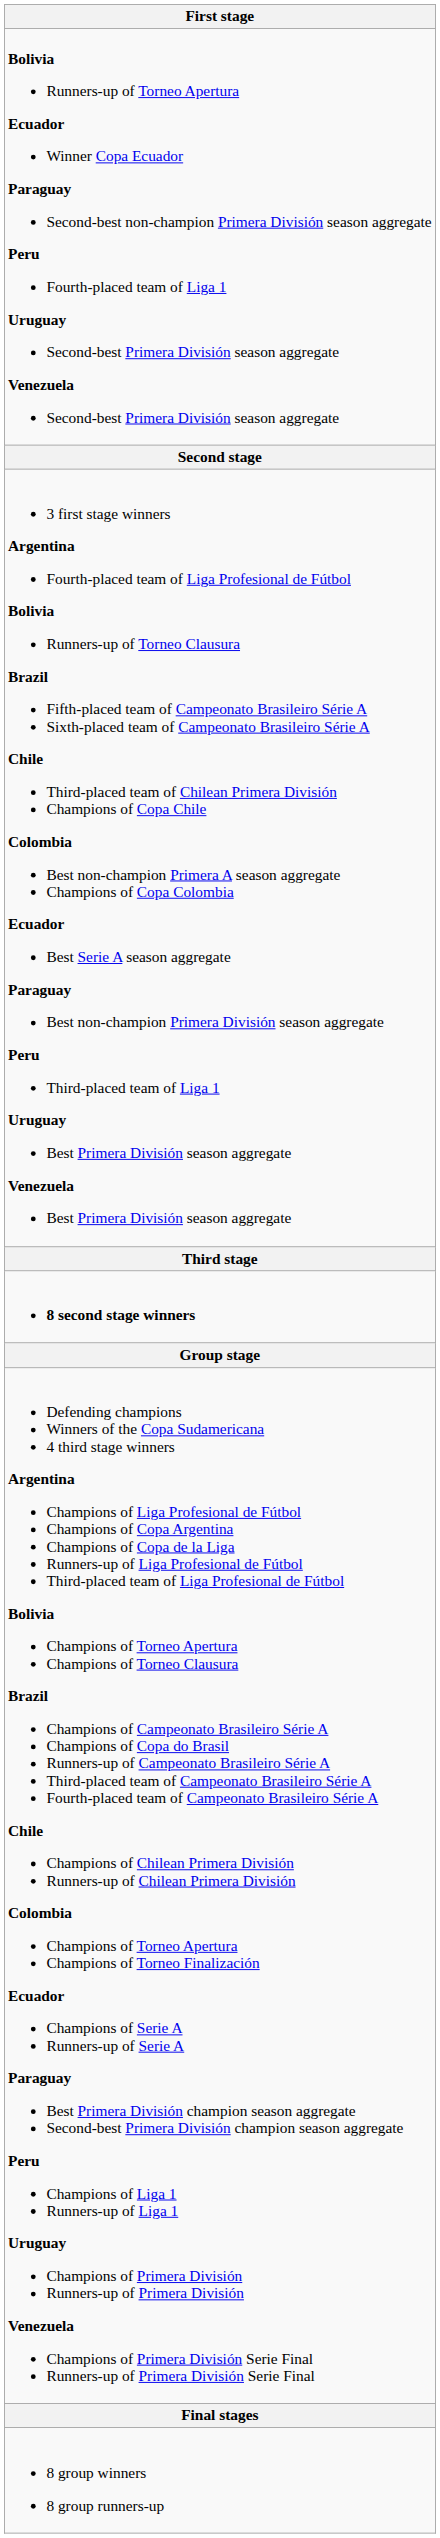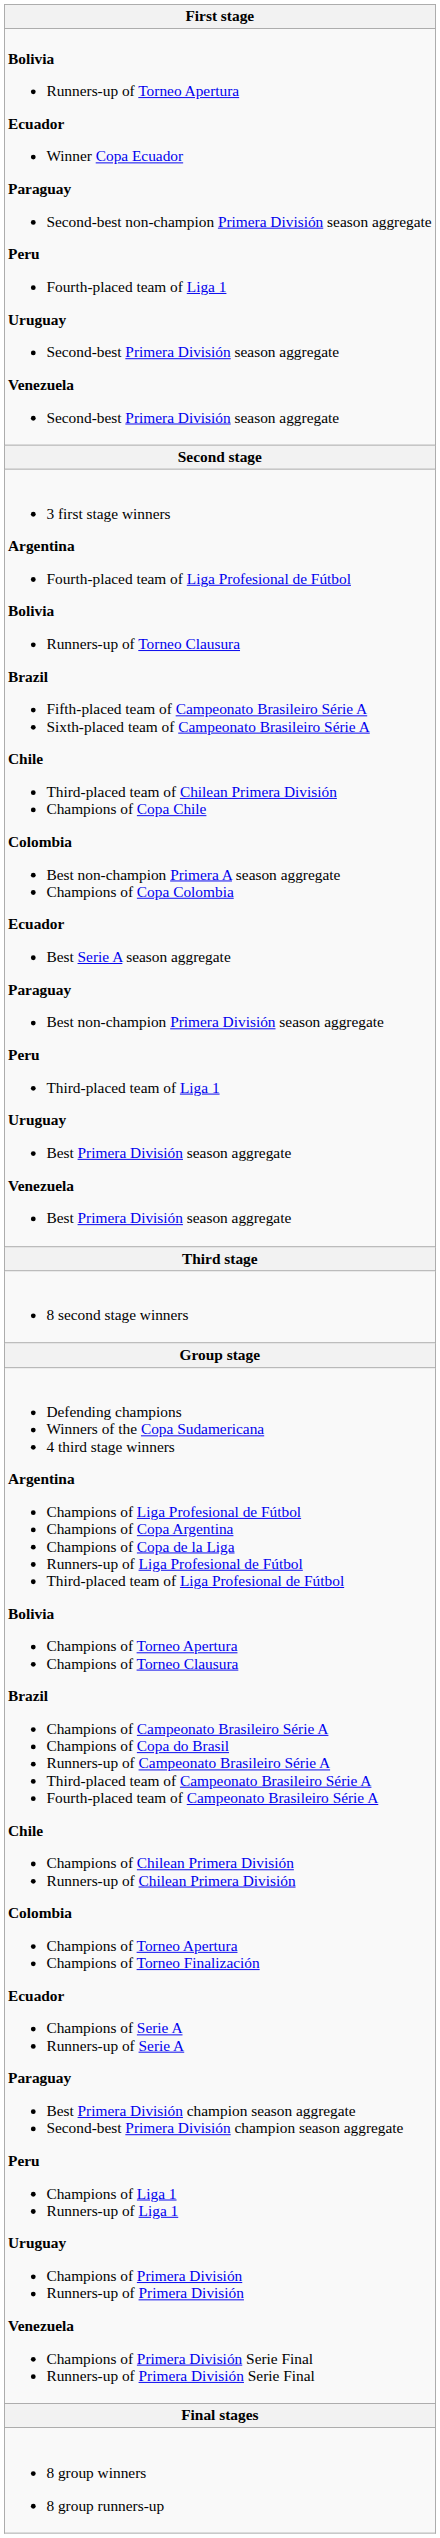(220, 1315) bold -> (220, 1315) normal
